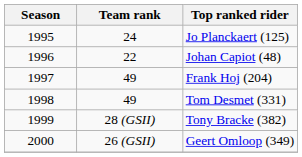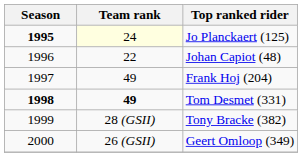(41, 36) normal -> (41, 36) bold
(130, 36) no background -> (130, 36) lightyellow background
(41, 99) normal -> (41, 99) bold
(130, 99) normal -> (130, 99) bold
